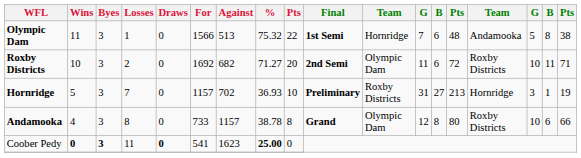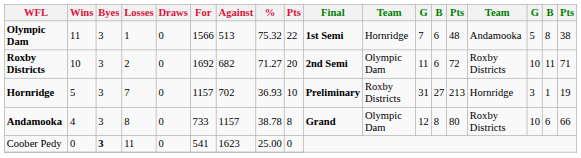(73, 144) bold -> (73, 144) normal
(161, 144) bold -> (161, 144) normal
(270, 144) bold -> (270, 144) normal
